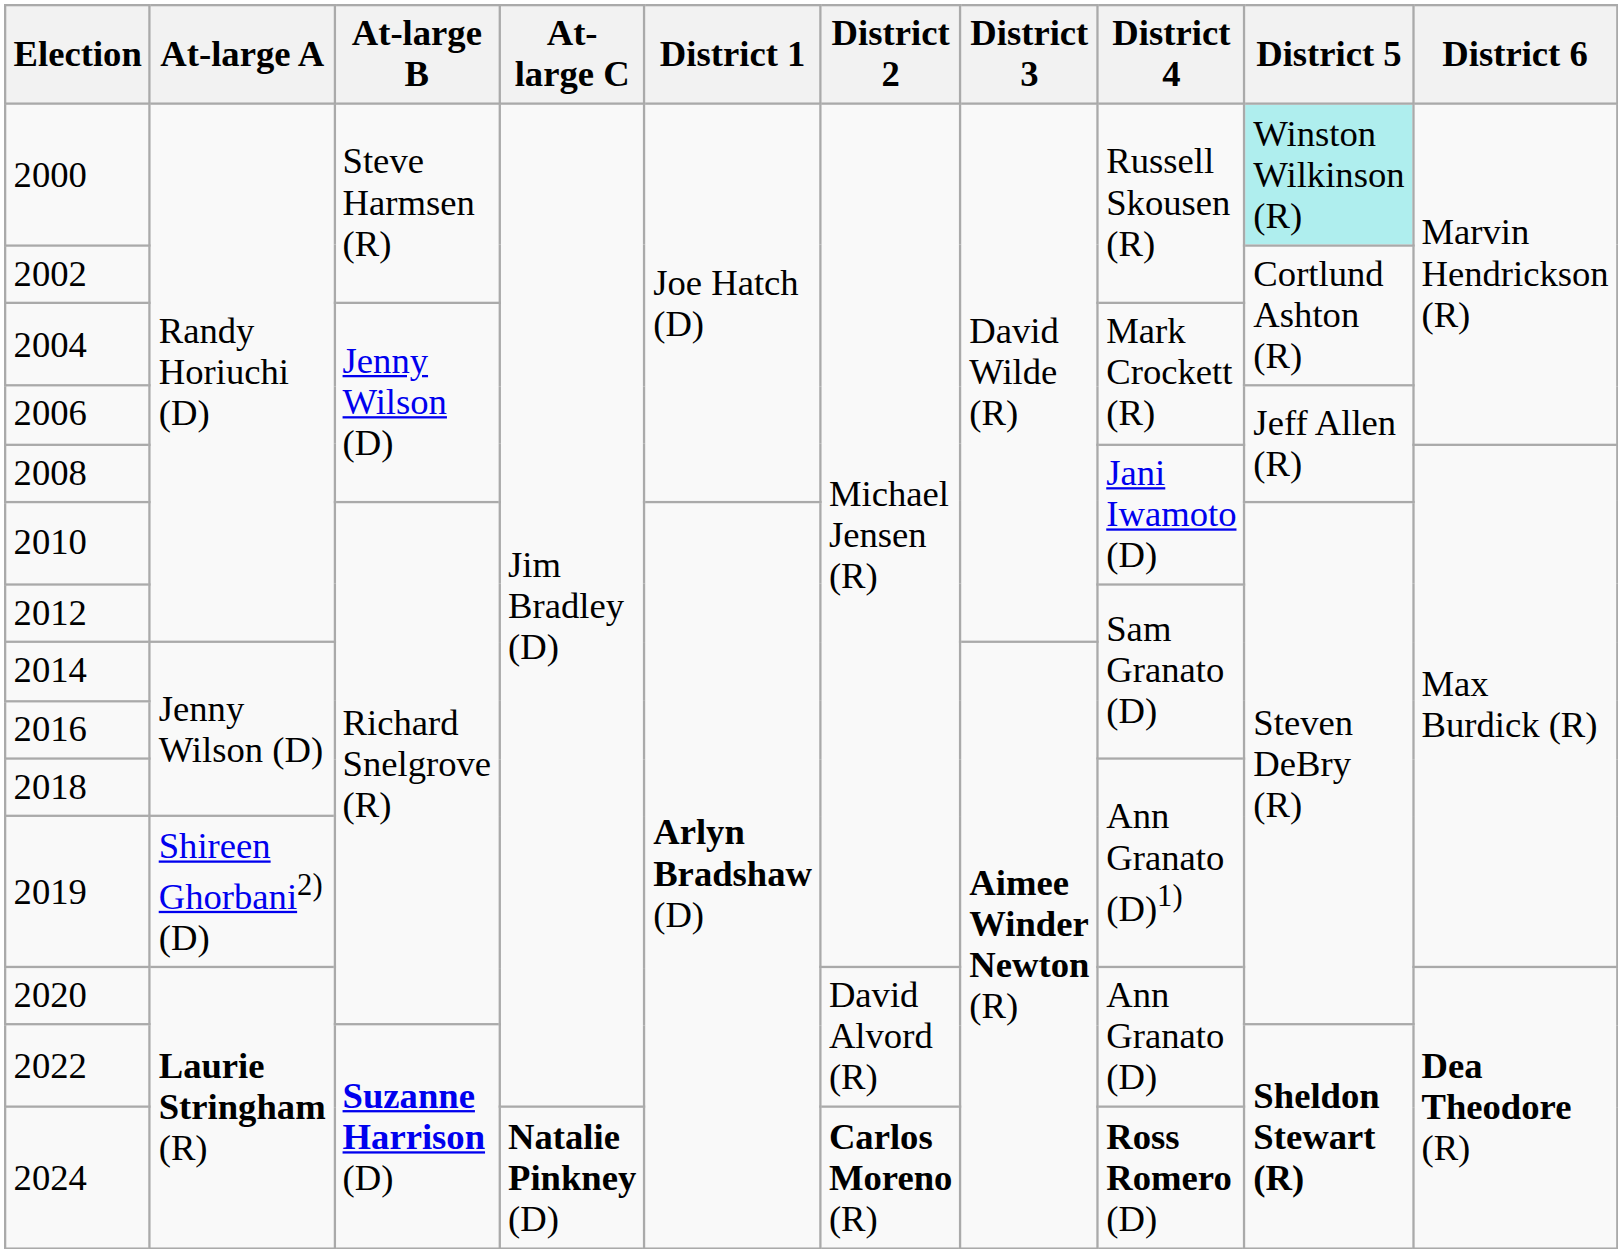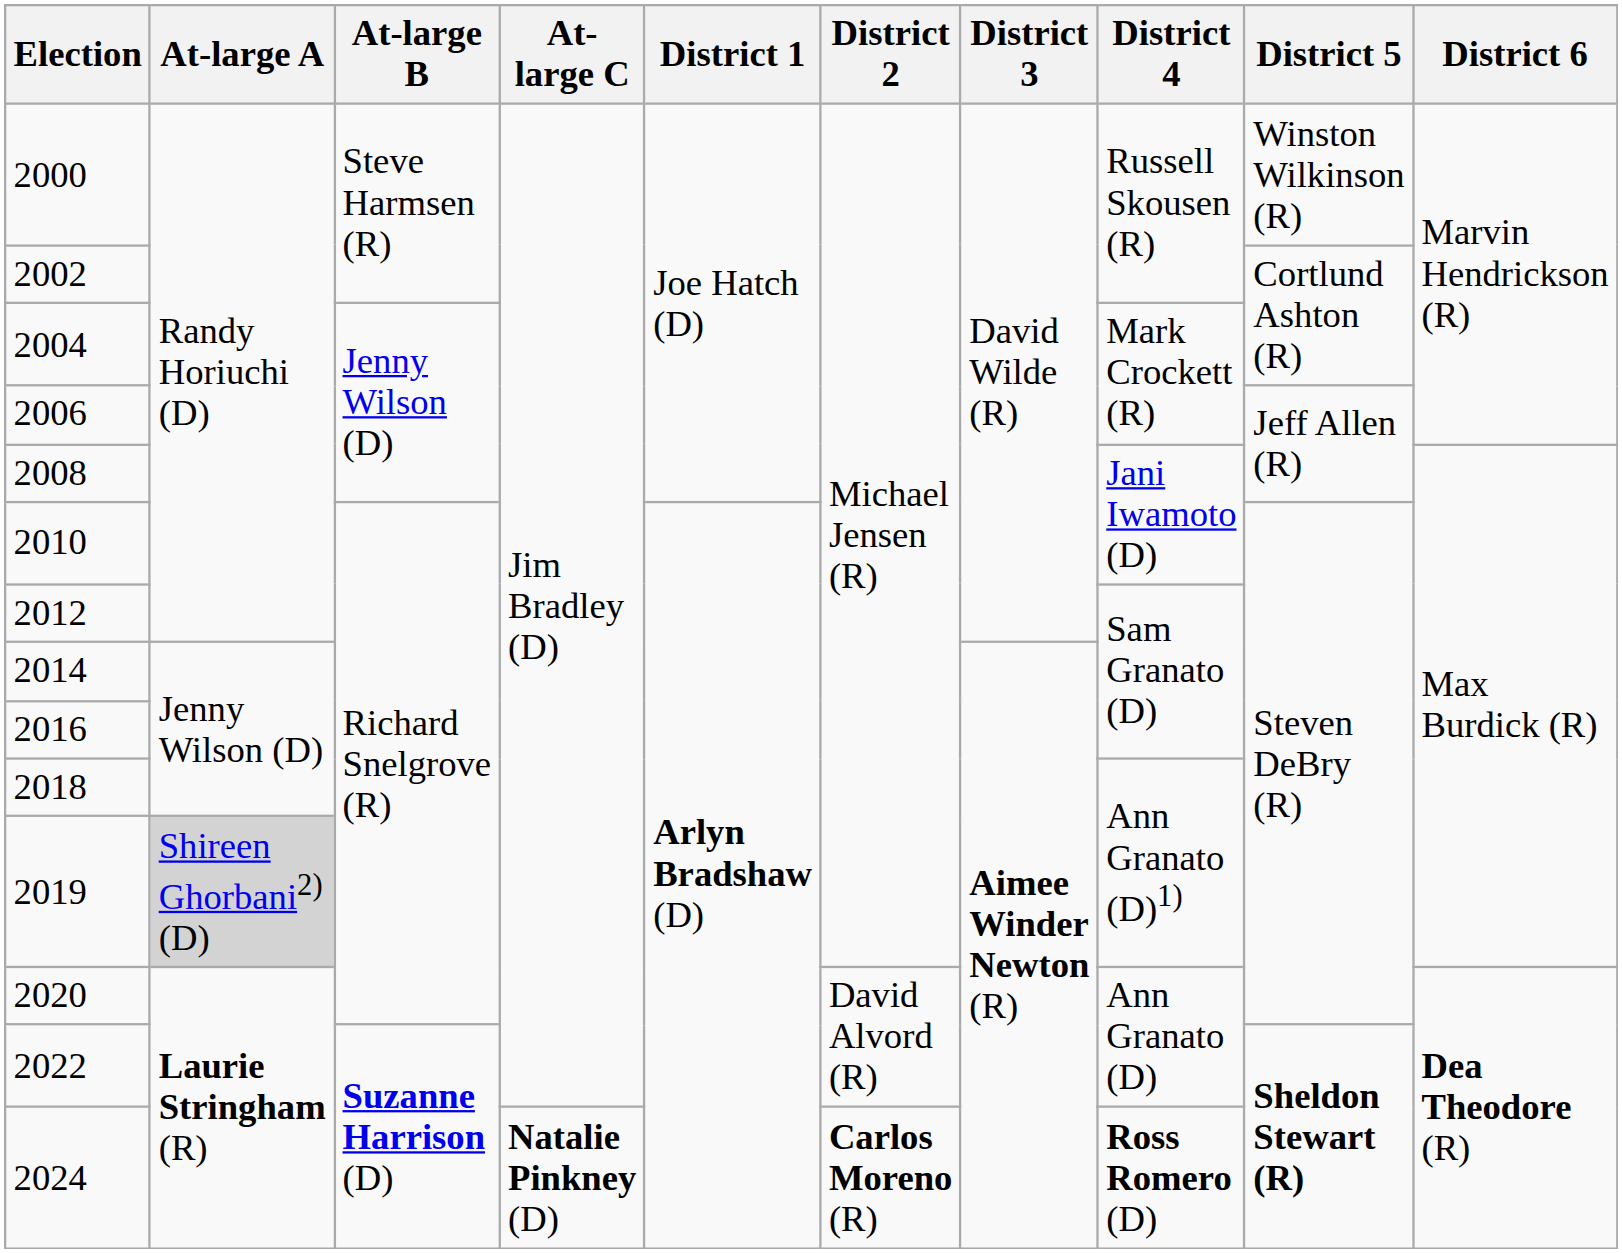(1329, 174) paleturquoise background -> (1329, 174) no background
(241, 891) no background -> (241, 891) lightgrey background
